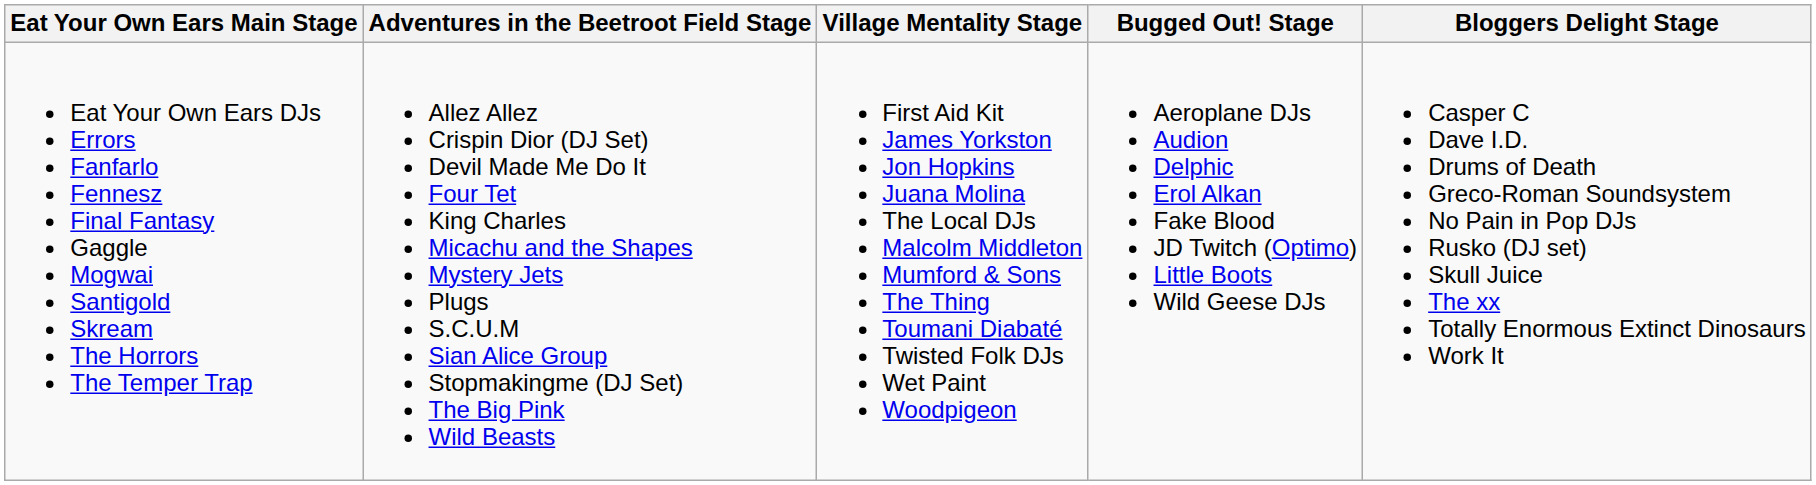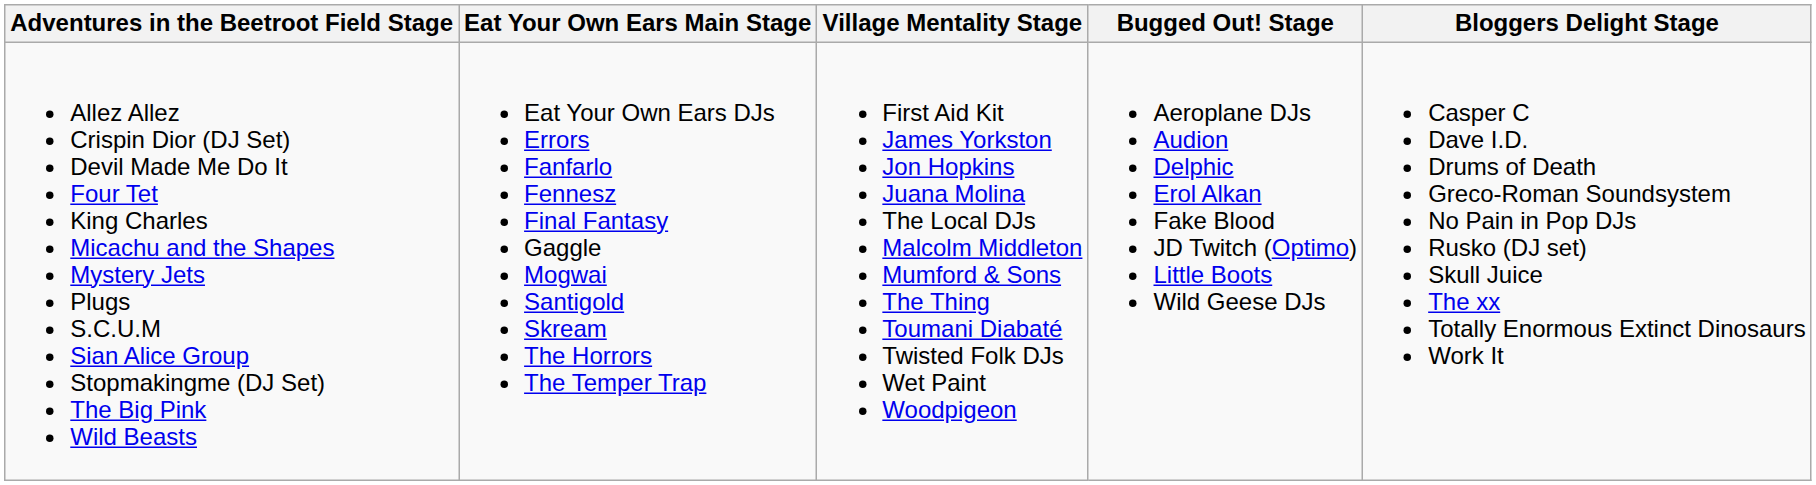columns swapped: (184, 23) <-> (590, 23)
